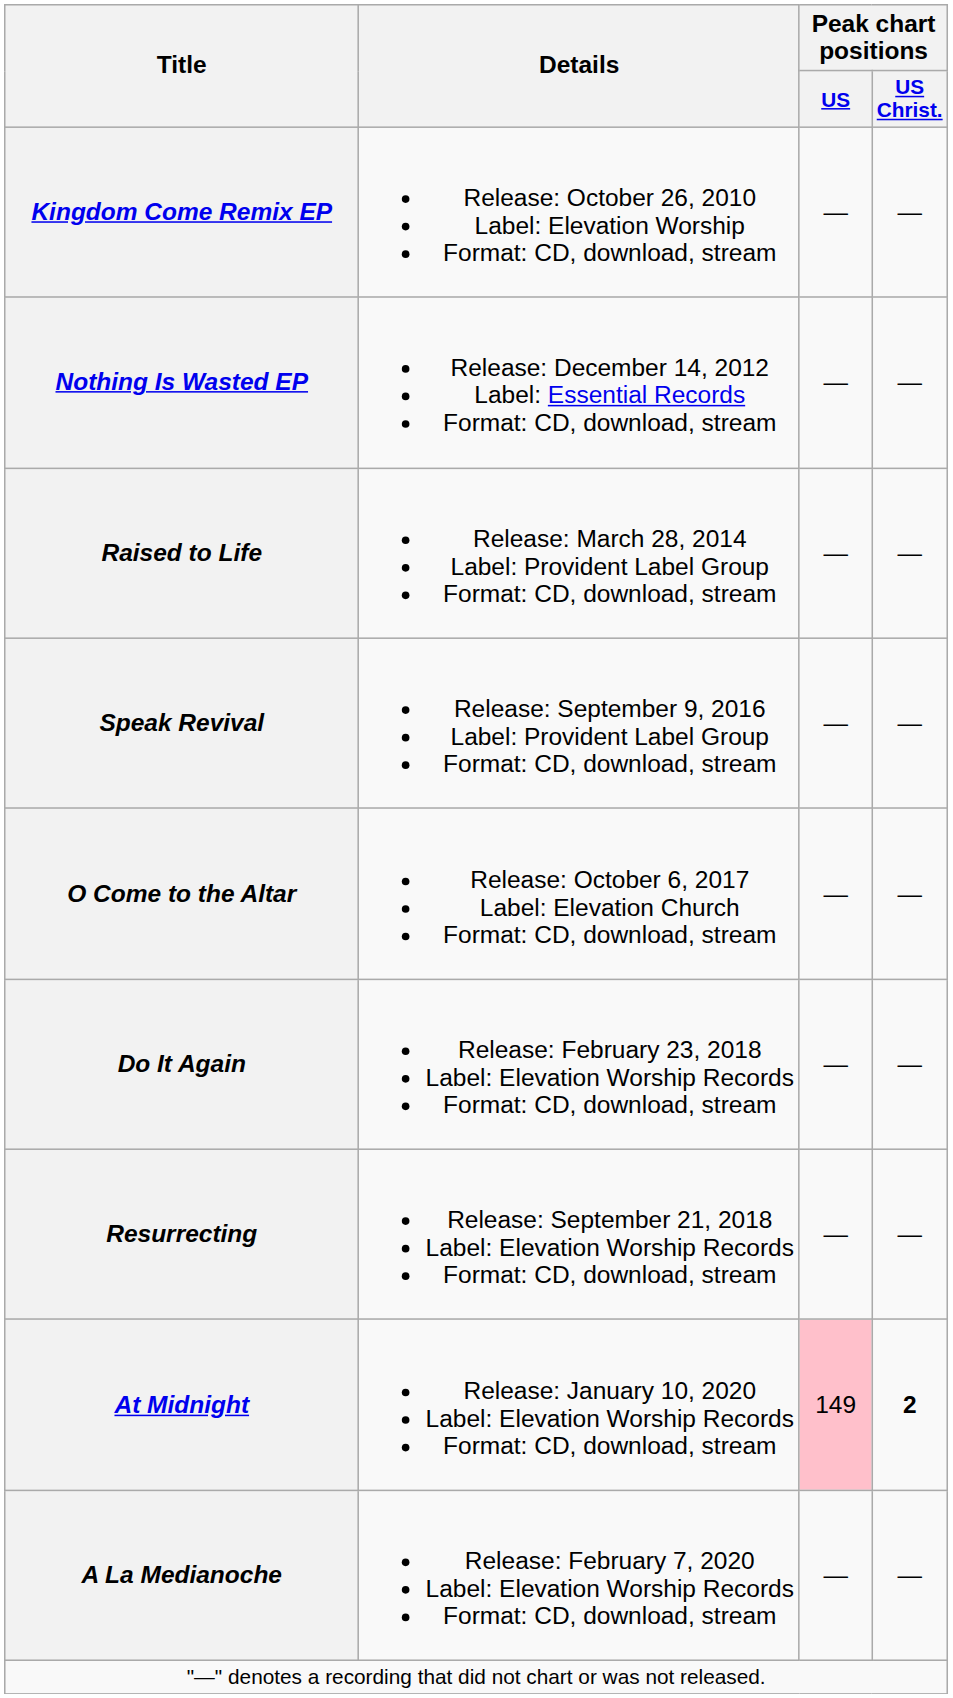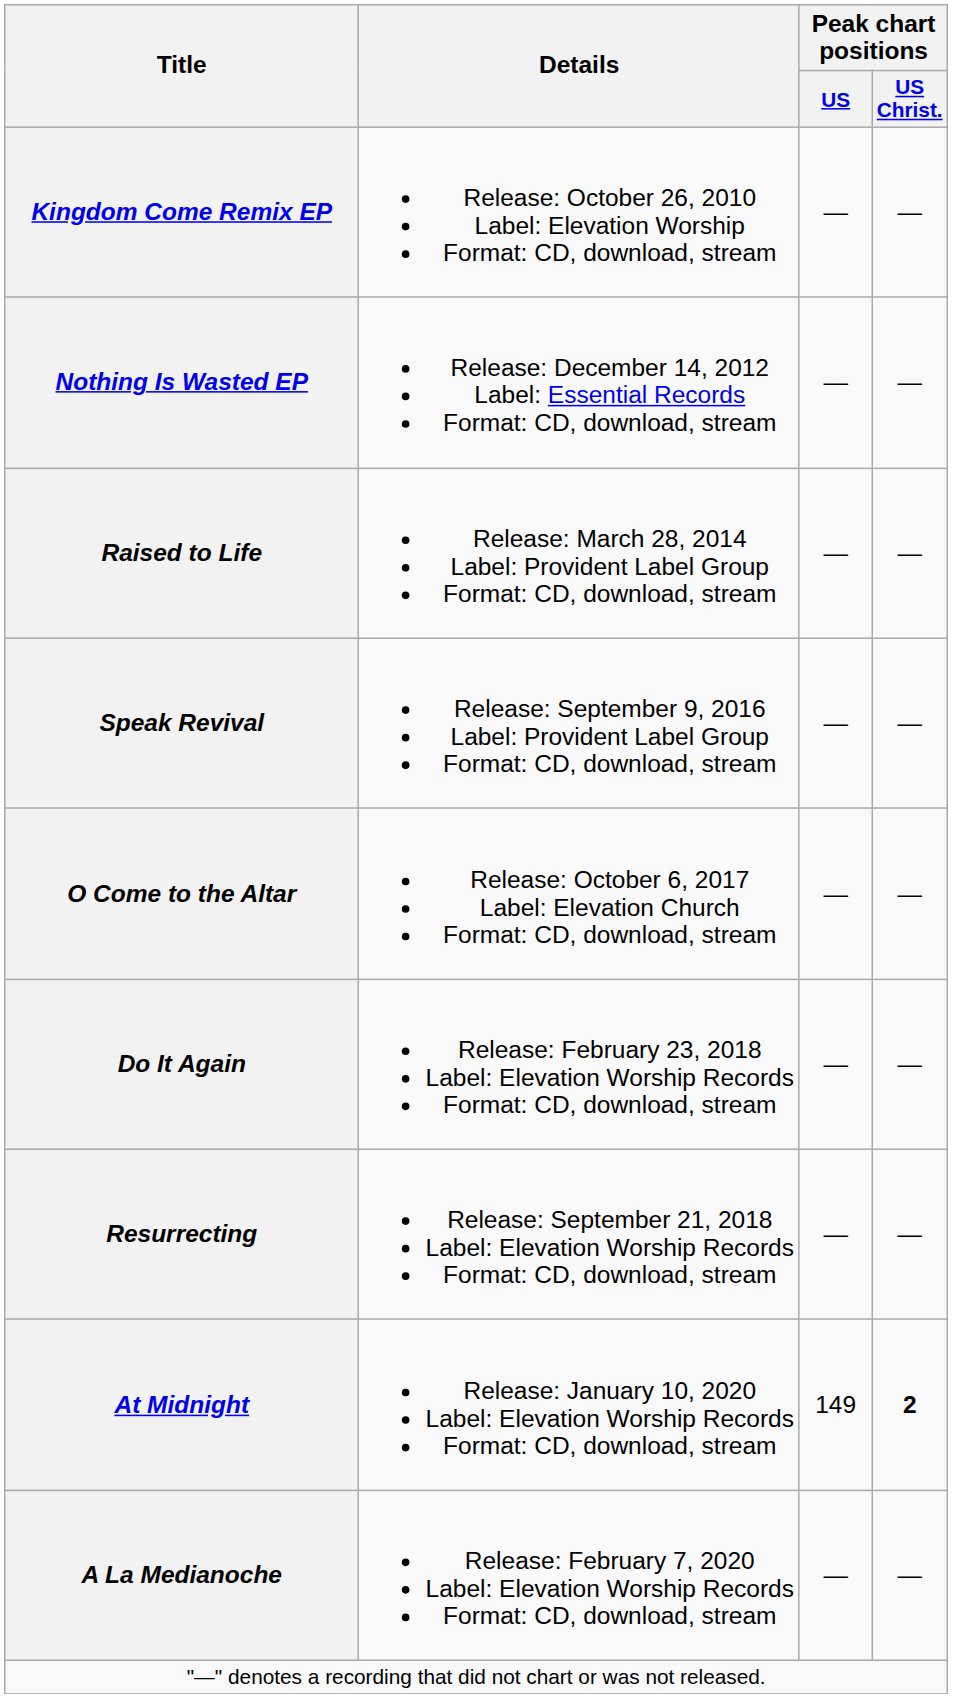(836, 1404) pink background -> (836, 1404) no background
